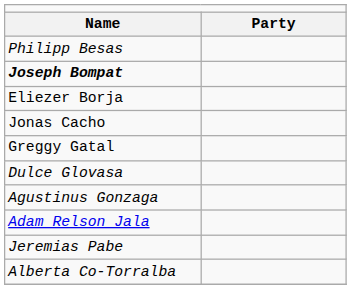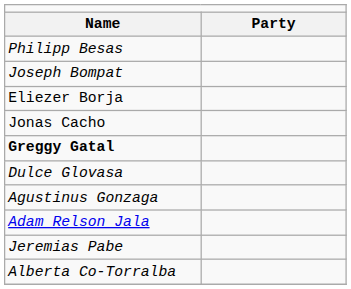(66, 73) bold -> (66, 73) normal
(61, 148) normal -> (61, 148) bold
